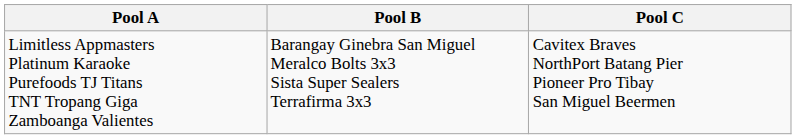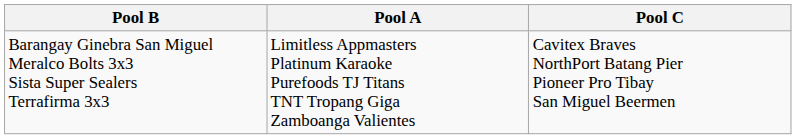columns swapped: (136, 17) <-> (398, 17)
